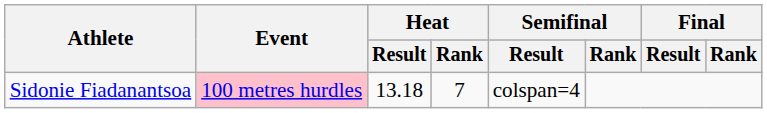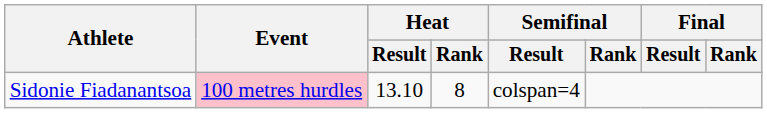(399, 90) 13.18 -> (399, 90) 13.10
(460, 90) 7 -> (460, 90) 8
